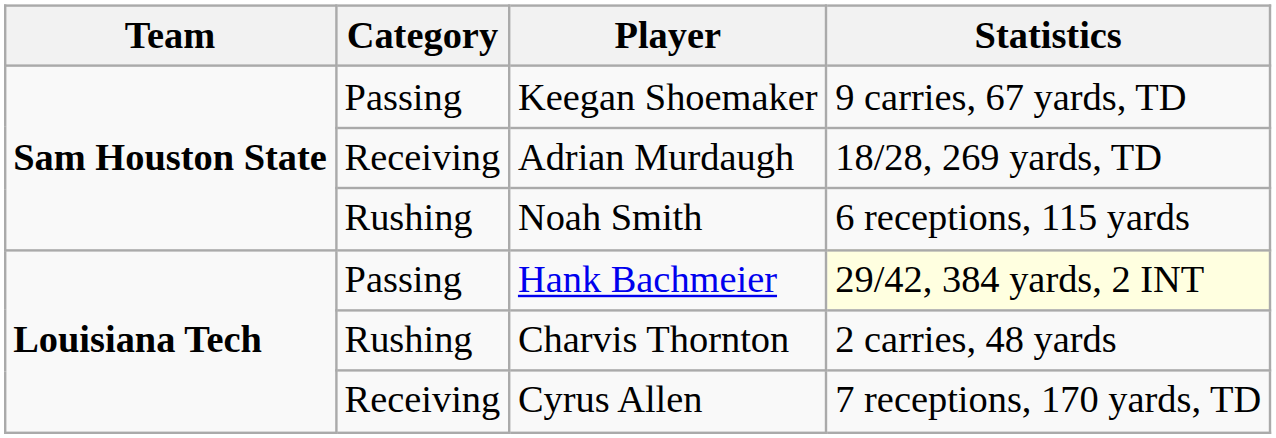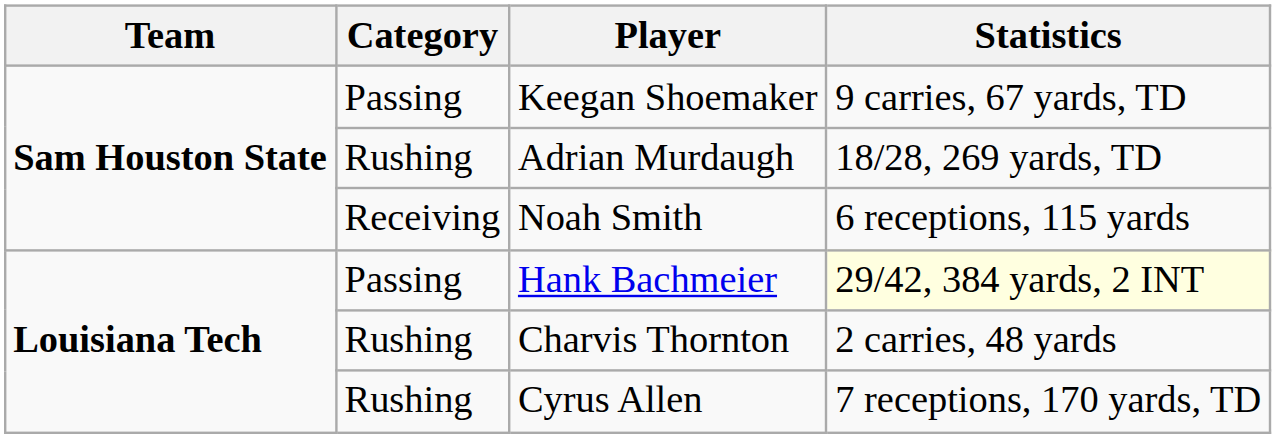(422, 157) Receiving -> (409, 157) Rushing
(409, 218) Rushing -> (422, 218) Receiving
(422, 400) Receiving -> (409, 400) Rushing
